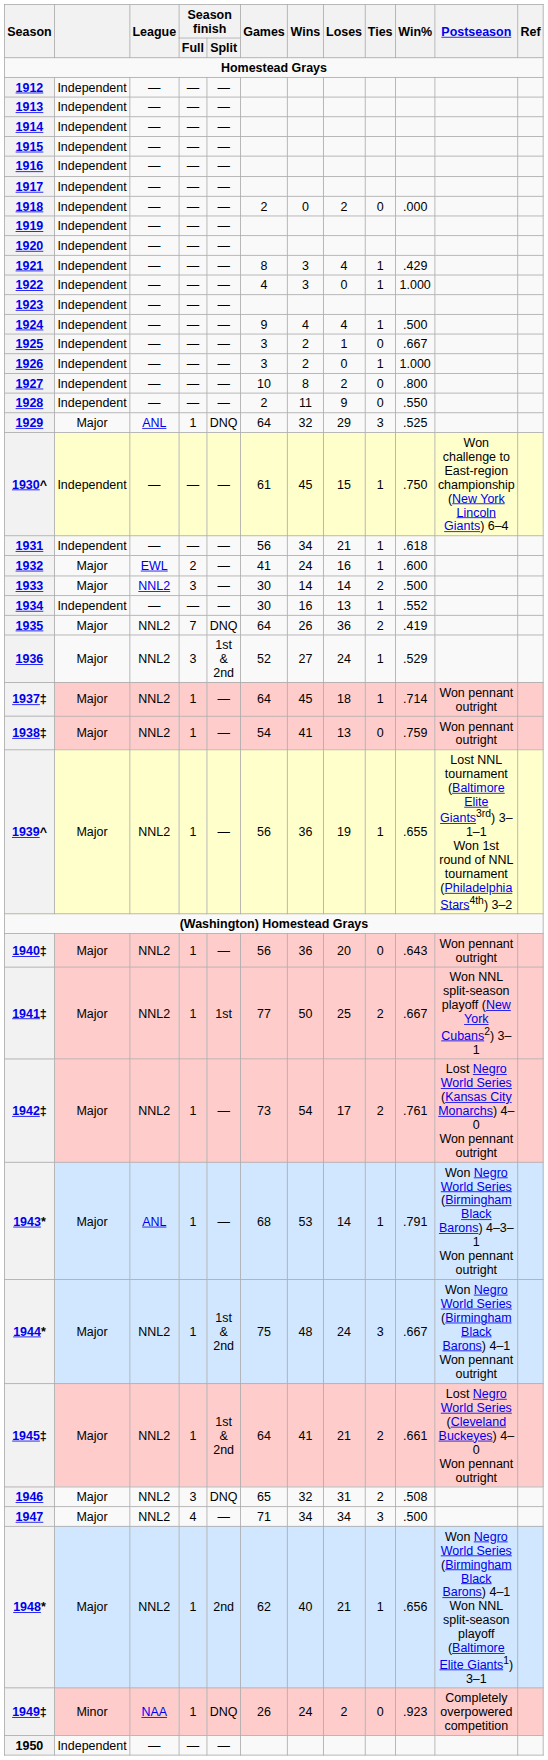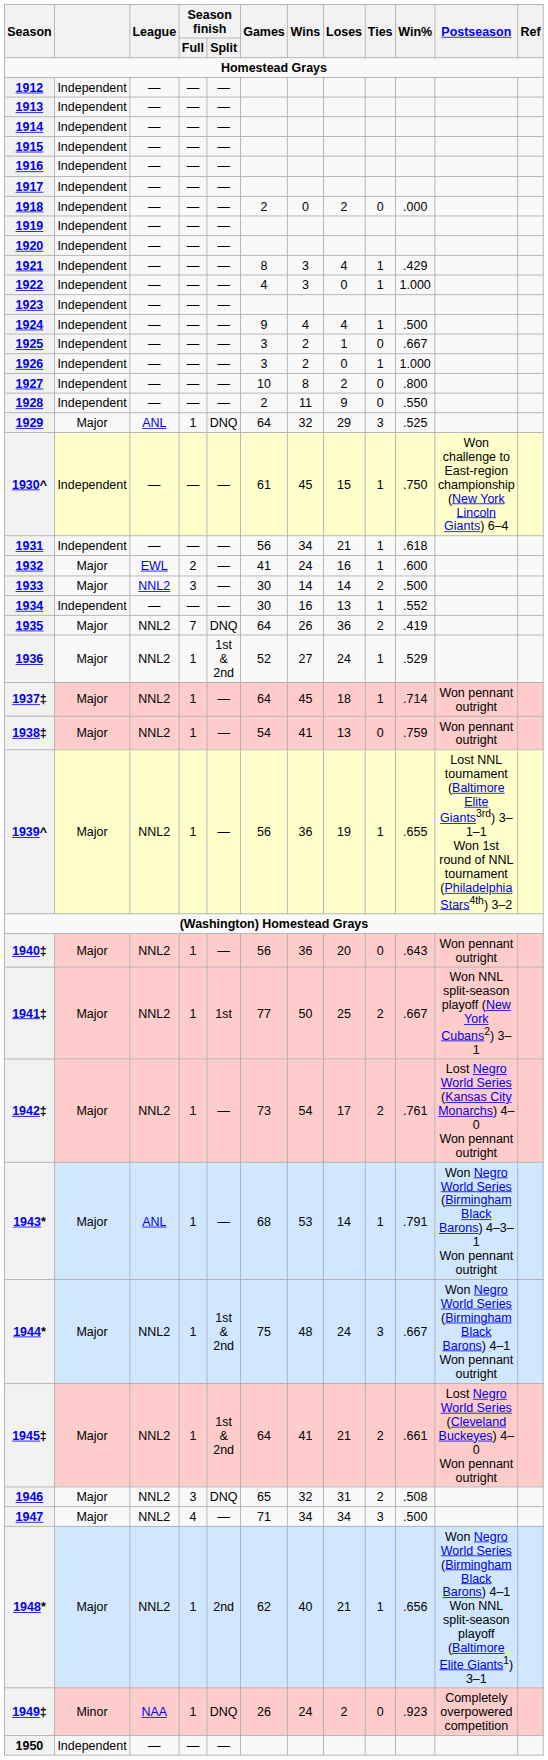(193, 659) 3 -> (193, 659) 1
